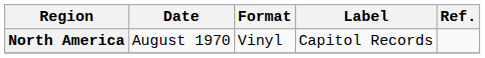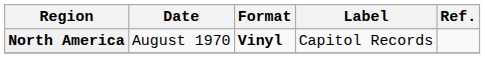(260, 41) normal -> (260, 41) bold
